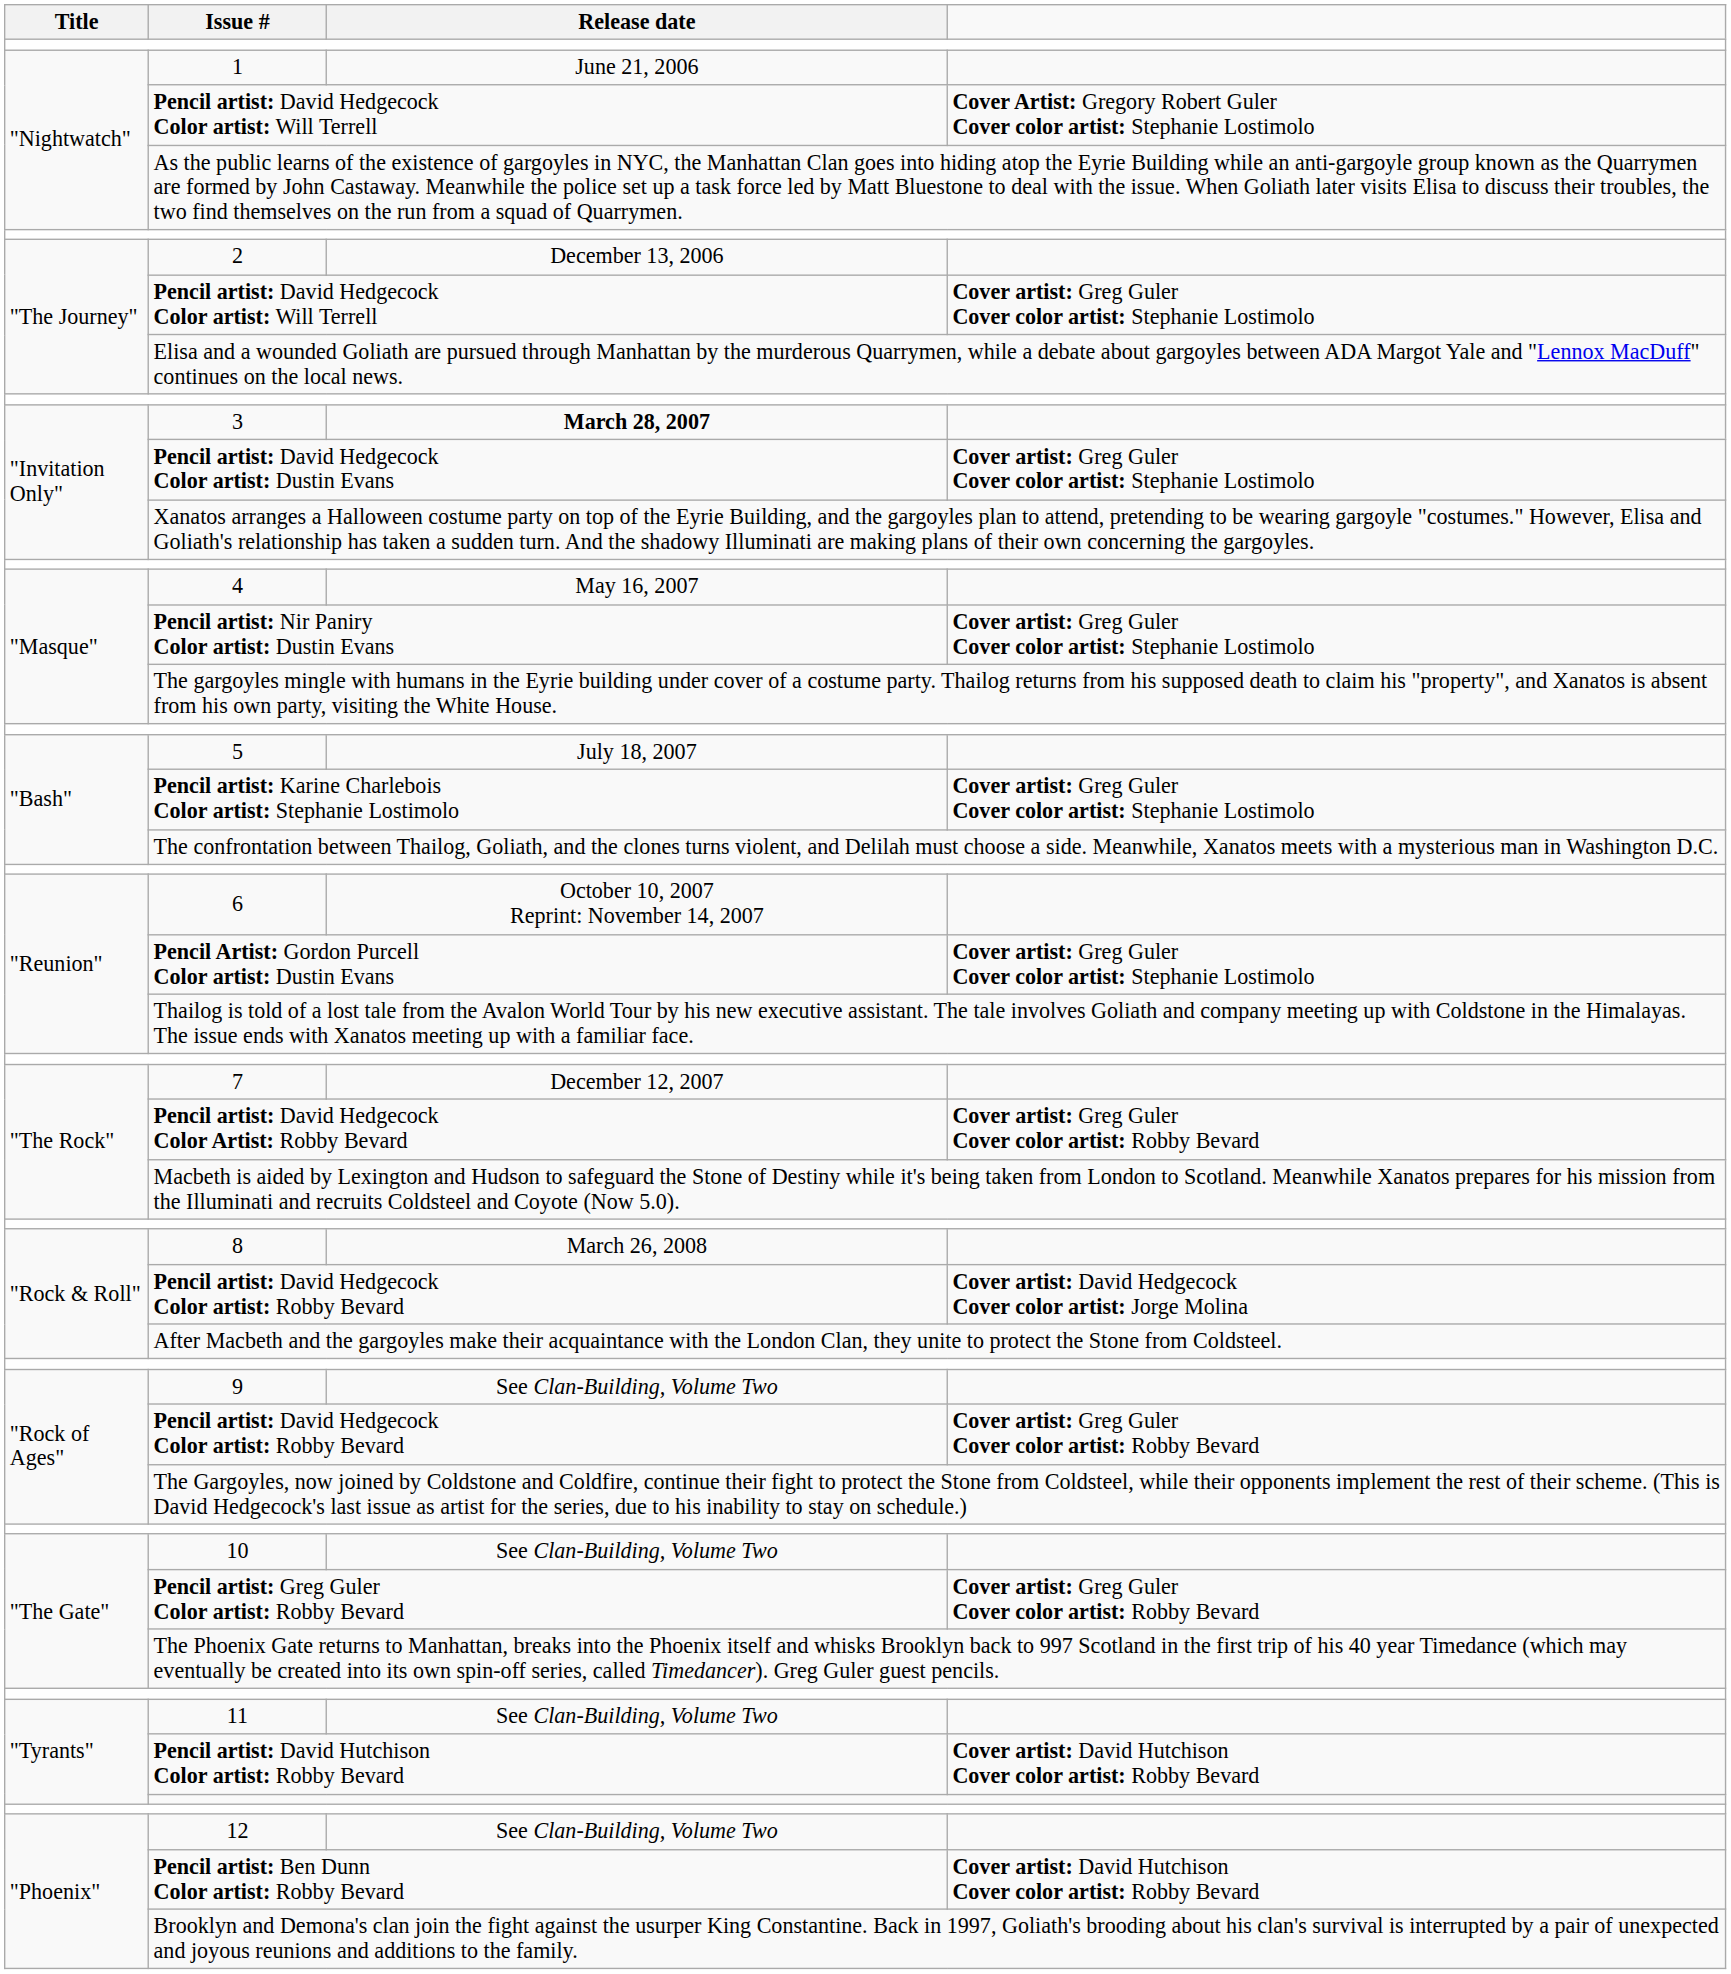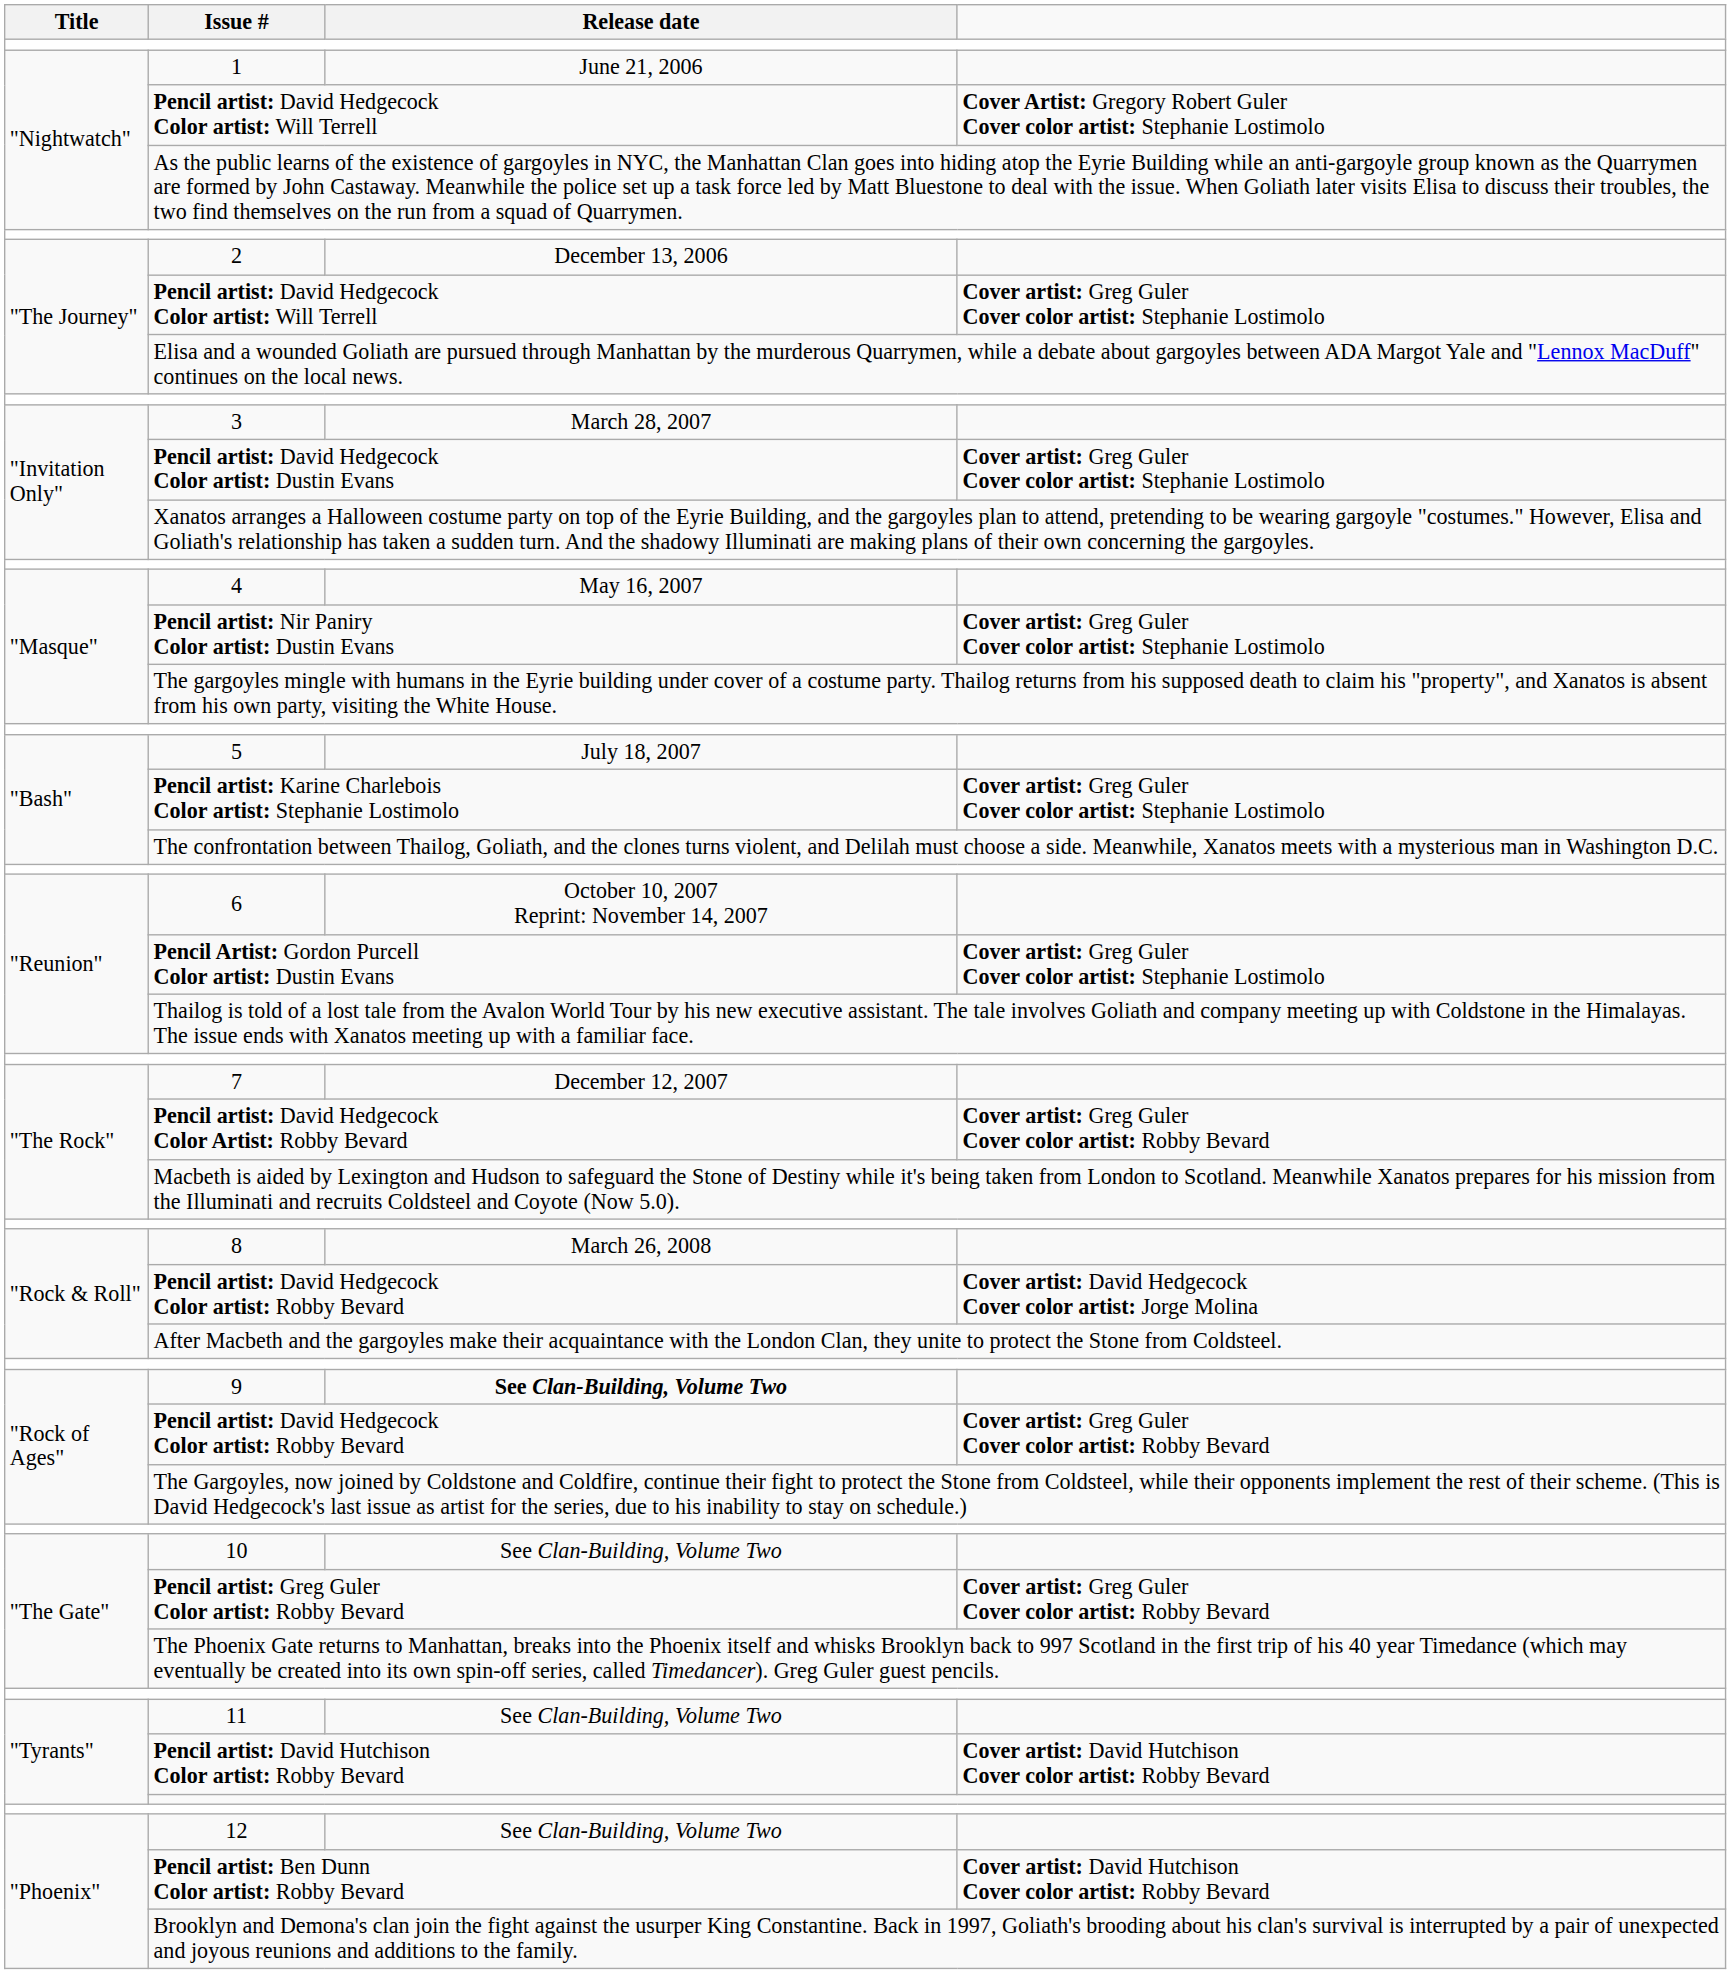(637, 421) bold -> (641, 421) normal
(637, 1386) normal -> (641, 1386) bold
